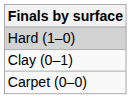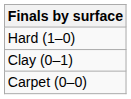(42, 38) lightgrey background -> (42, 38) no background
